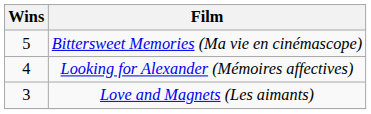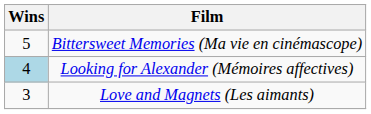(26, 69) no background -> (26, 69) lightblue background
